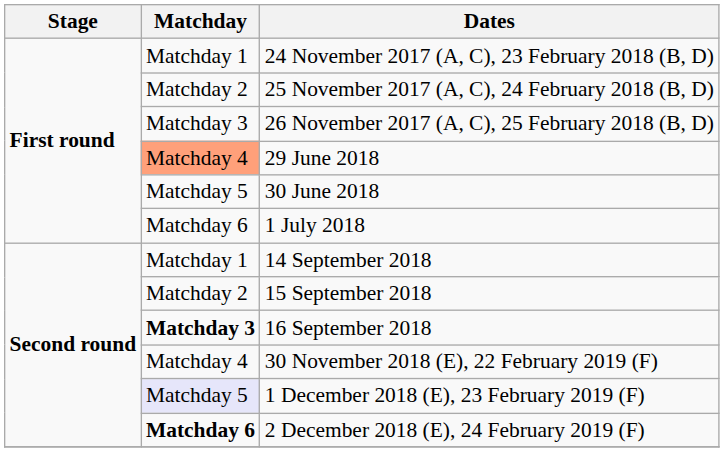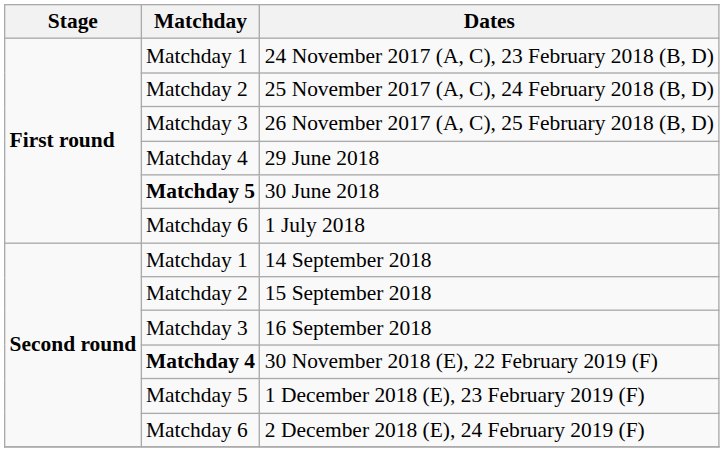(197, 157) lightsalmon background -> (197, 157) no background
(197, 191) normal -> (200, 191) bold
(200, 327) bold -> (197, 327) normal
(197, 361) normal -> (200, 361) bold
(197, 395) lavender background -> (197, 395) no background
(200, 429) bold -> (197, 429) normal
